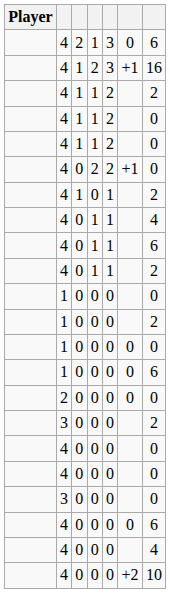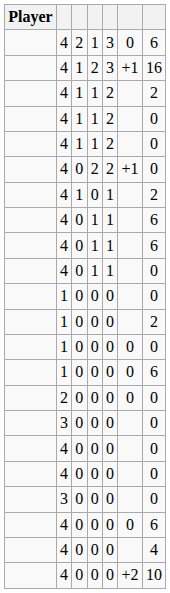(154, 220) 4 -> (154, 220) 6
(154, 270) 2 -> (154, 270) 0
(154, 423) 2 -> (154, 423) 0
